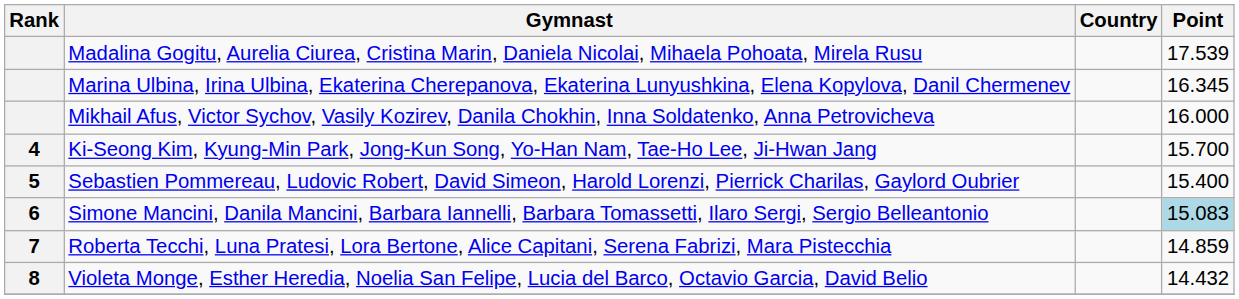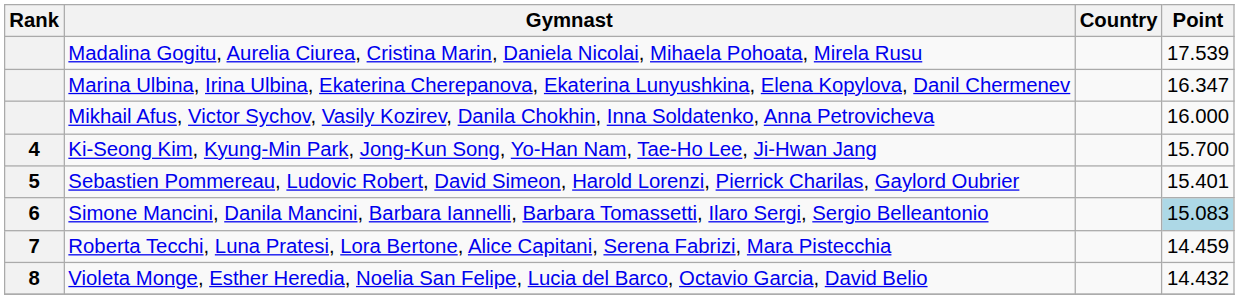(1198, 85) 16.345 -> (1198, 85) 16.347
(1198, 181) 15.400 -> (1198, 181) 15.401
(1198, 246) 14.859 -> (1198, 246) 14.459
